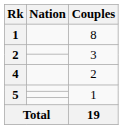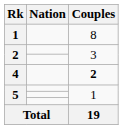(93, 74) normal -> (93, 74) bold
